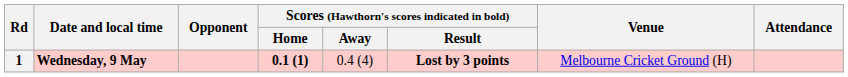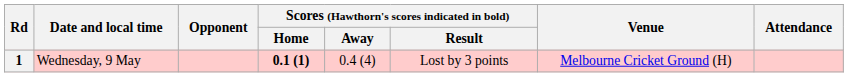(92, 61) bold -> (89, 61) normal
(463, 61) bold -> (464, 61) normal
